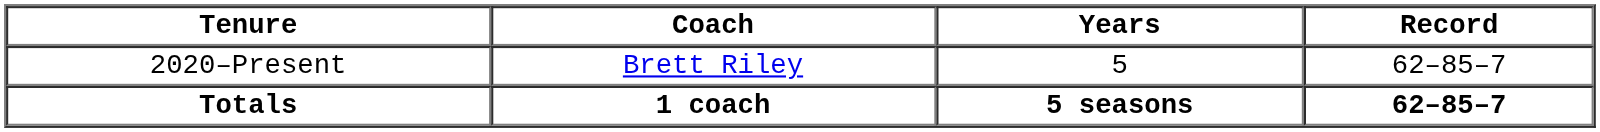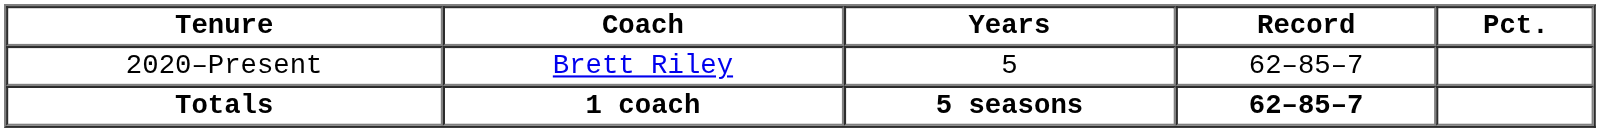+ column: (1516, 26)
